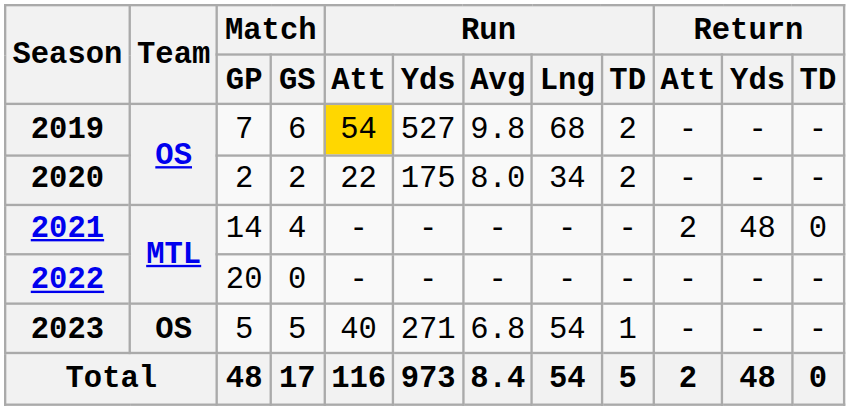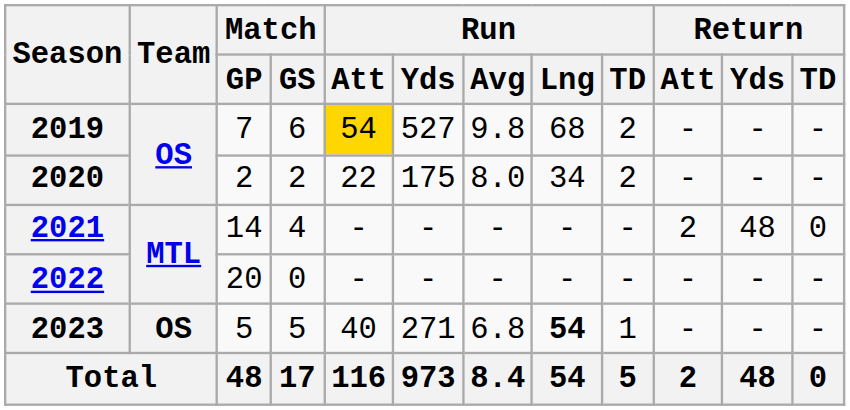(567, 329) normal -> (567, 329) bold
